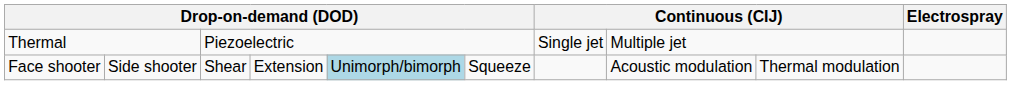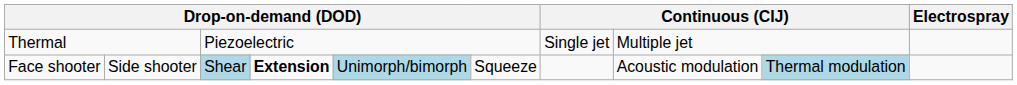(225, 67) no background -> (225, 67) lightblue background
(289, 67) normal -> (292, 67) bold
(830, 67) no background -> (836, 67) lightblue background
